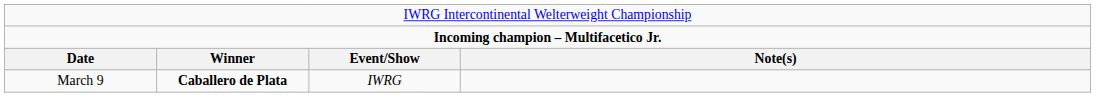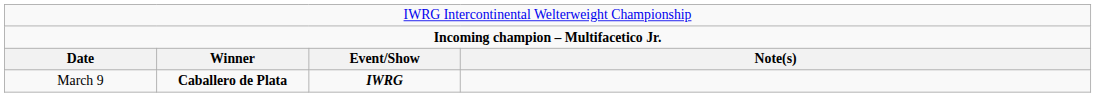(385, 80) normal -> (385, 80) bold
